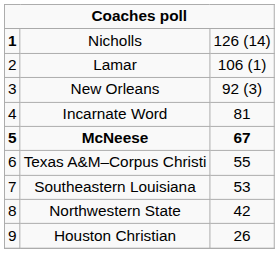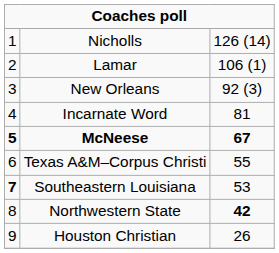(12, 41) bold -> (12, 41) normal
(12, 187) normal -> (12, 187) bold
(242, 211) normal -> (242, 211) bold
